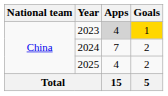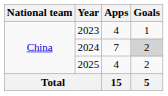(116, 30) lightgrey background -> (116, 30) no background
(147, 30) gold background -> (147, 30) no background
(147, 47) no background -> (147, 47) lightgrey background
